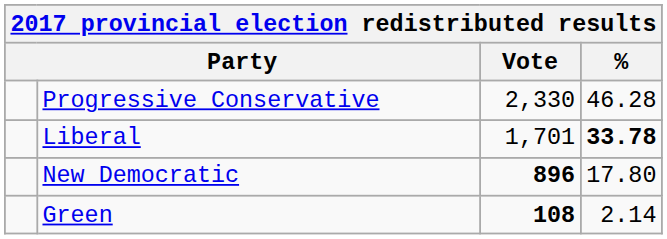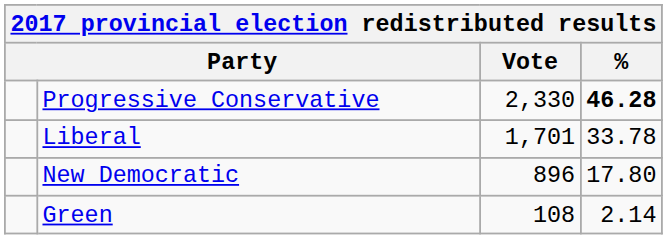(621, 100) normal -> (621, 100) bold
(621, 138) bold -> (621, 138) normal
(554, 177) bold -> (554, 177) normal
(554, 215) bold -> (554, 215) normal
